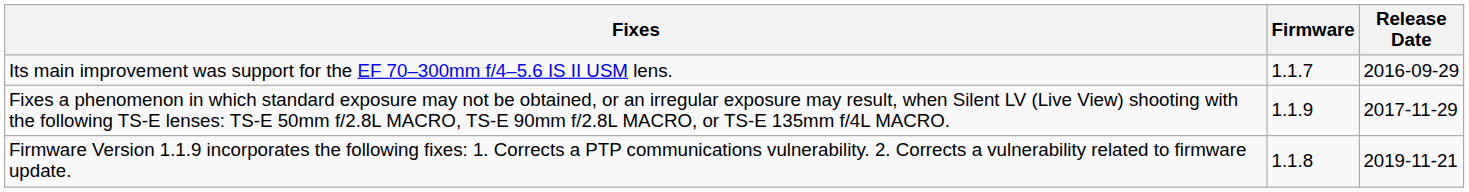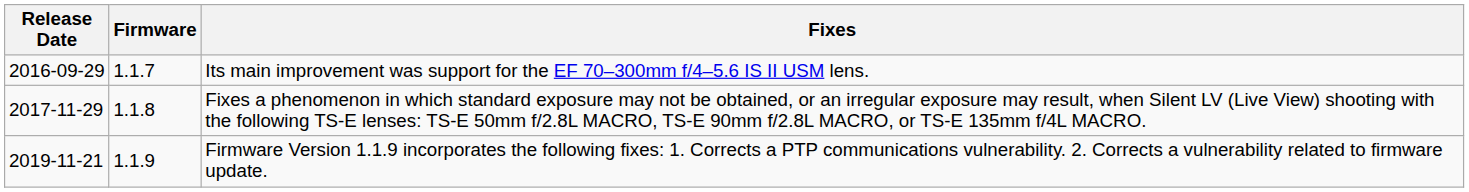columns swapped: (1411, 29) <-> (636, 29)
(1292, 110) 1.1.9 -> (134, 110) 1.1.8
(1292, 161) 1.1.8 -> (134, 161) 1.1.9
